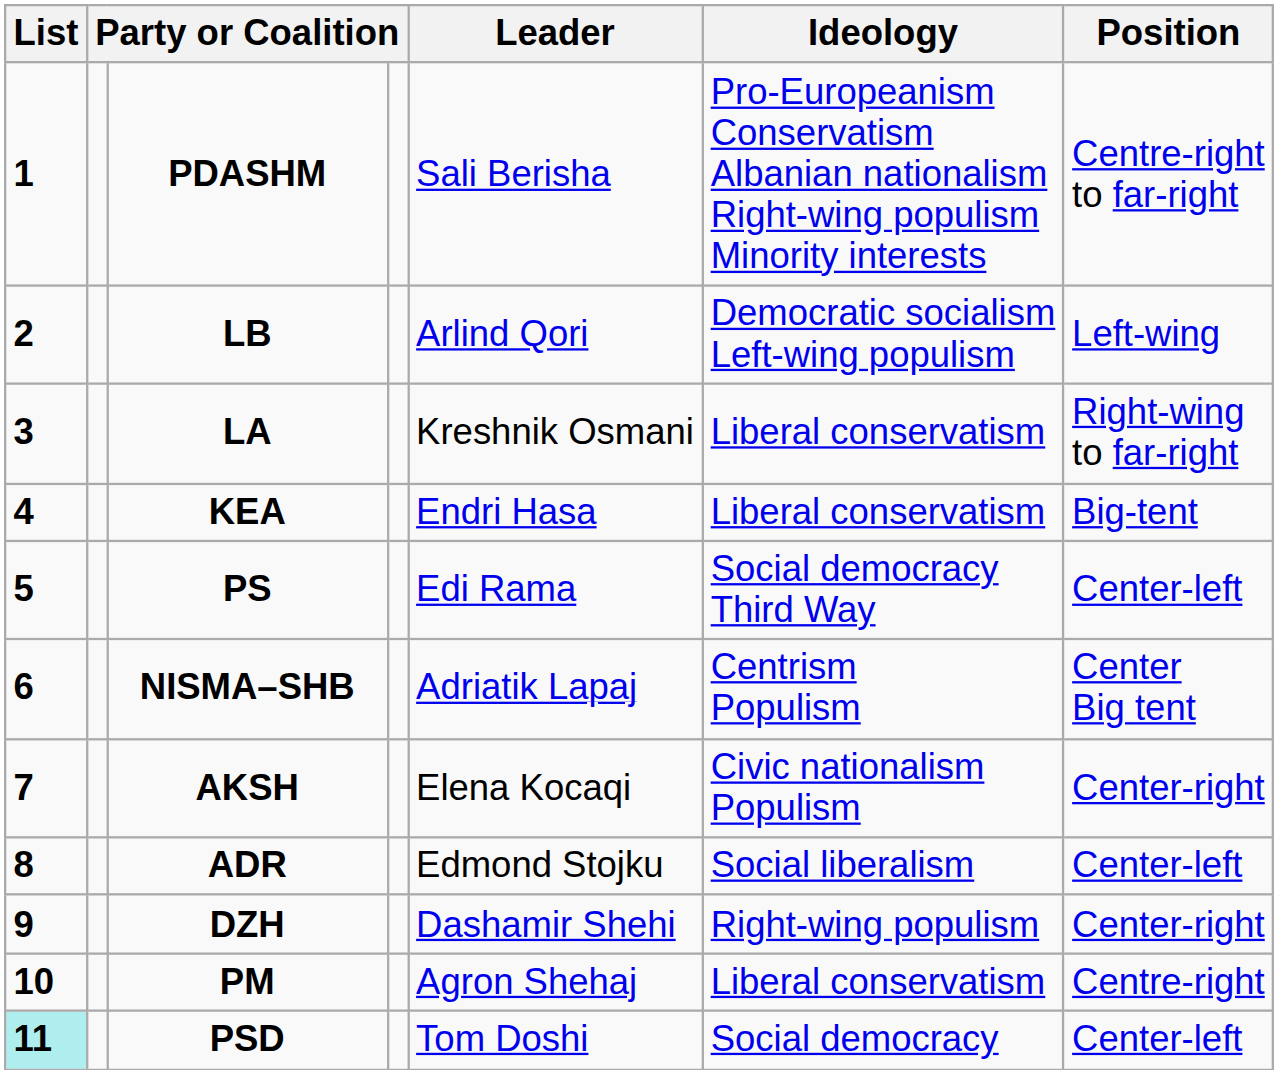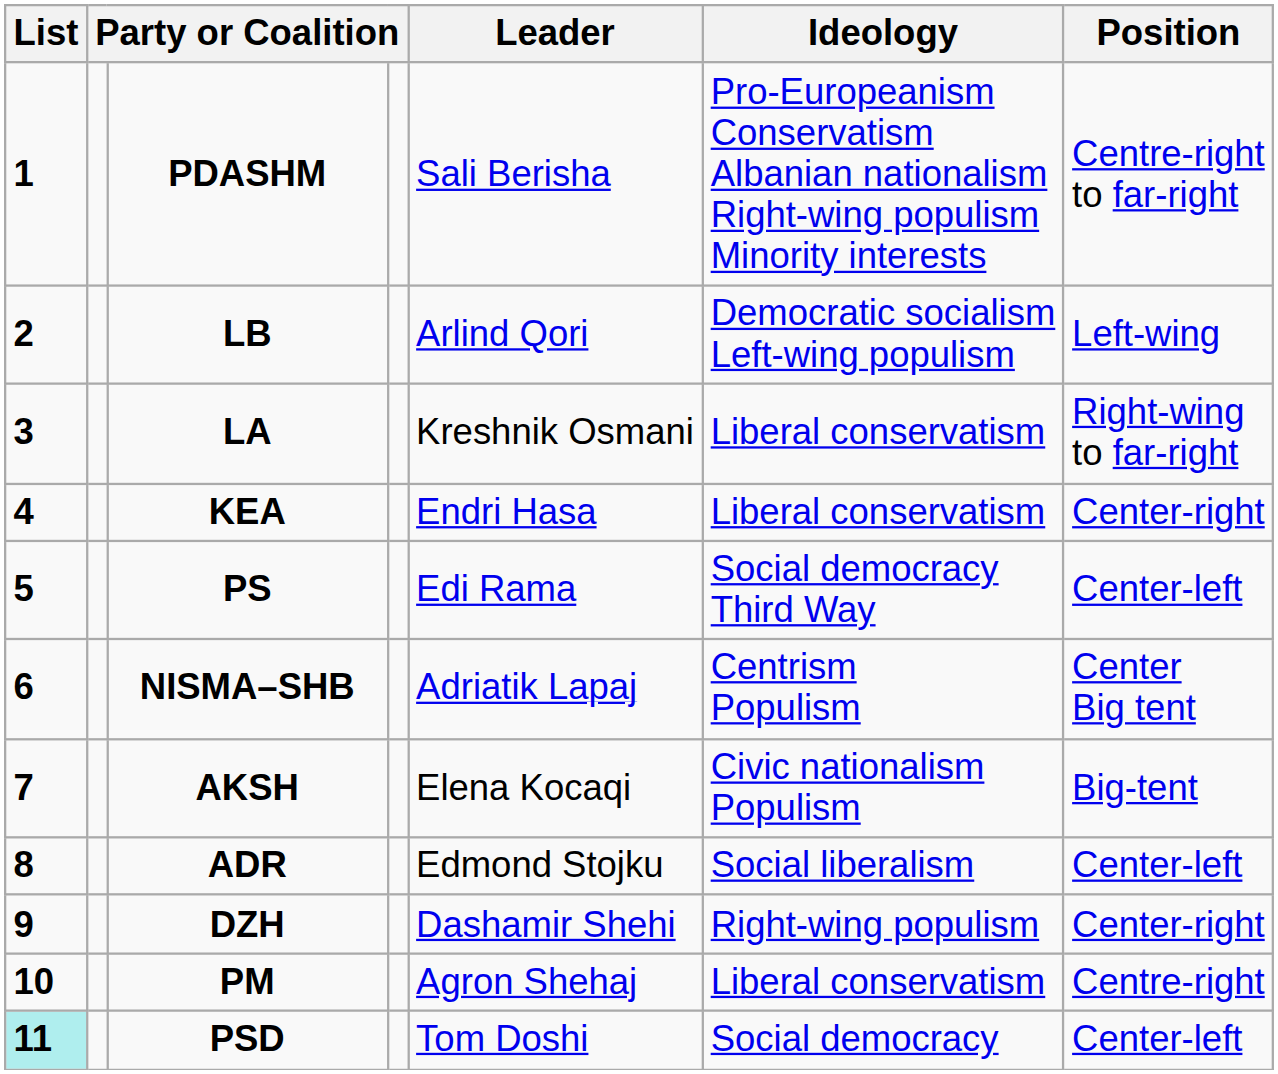(1135, 511) Big-tent -> (1168, 511) Center-right
(1168, 787) Center-right -> (1135, 787) Big-tent
